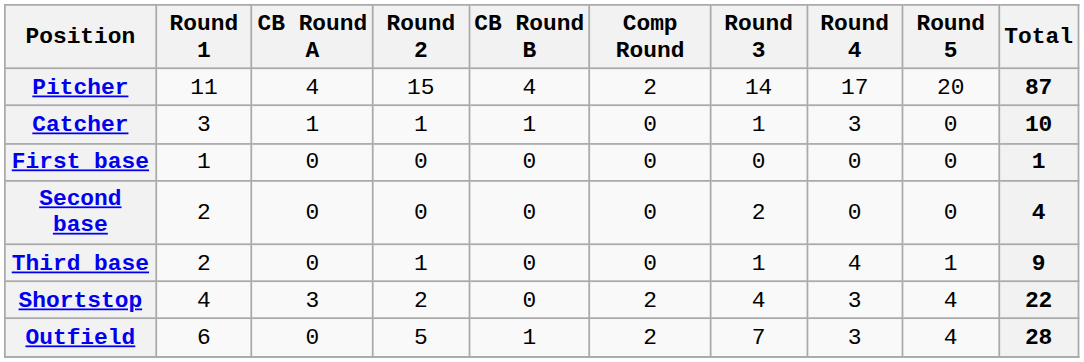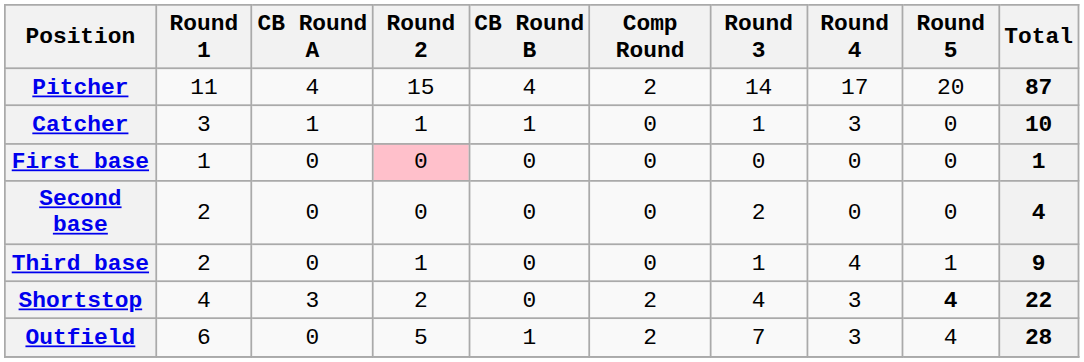(421, 162) no background -> (421, 162) pink background
(951, 300) normal -> (951, 300) bold
